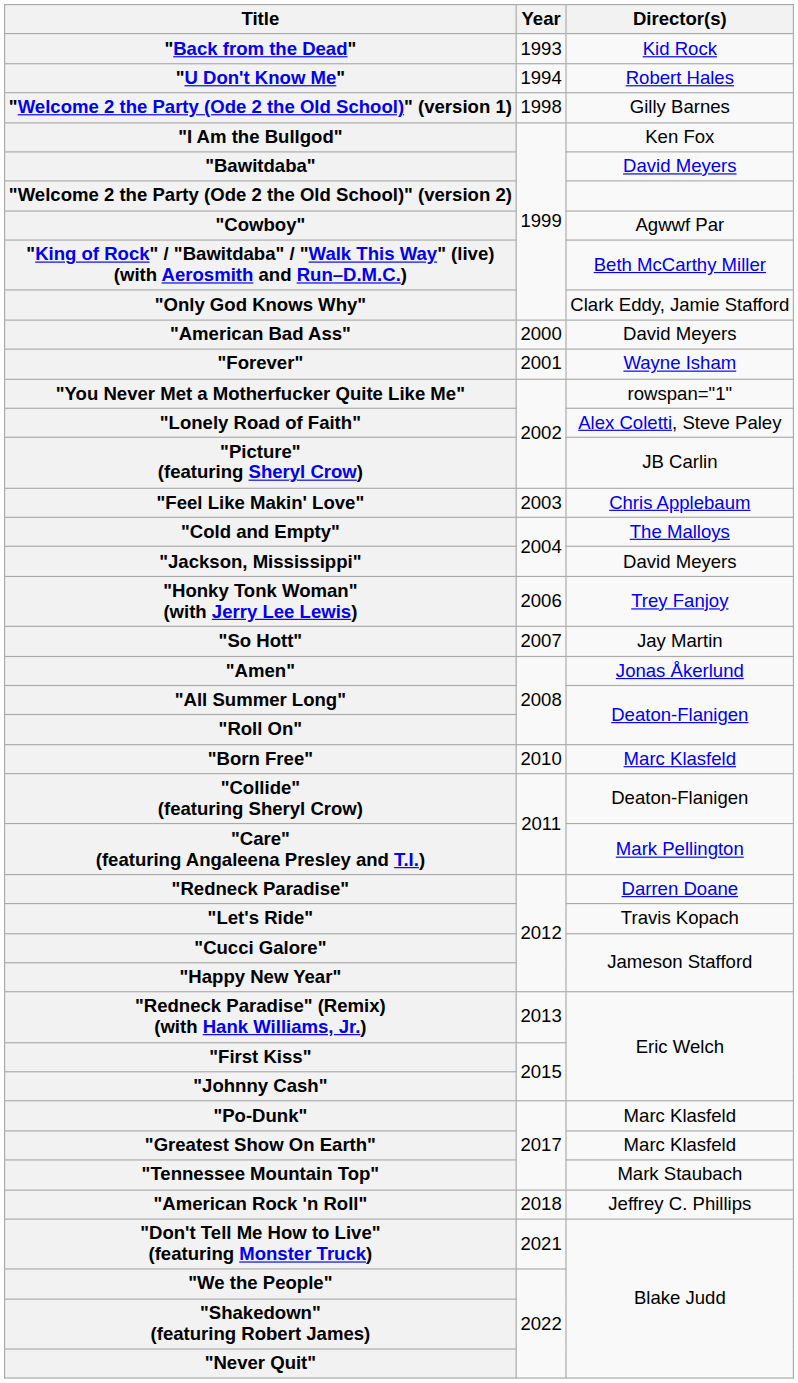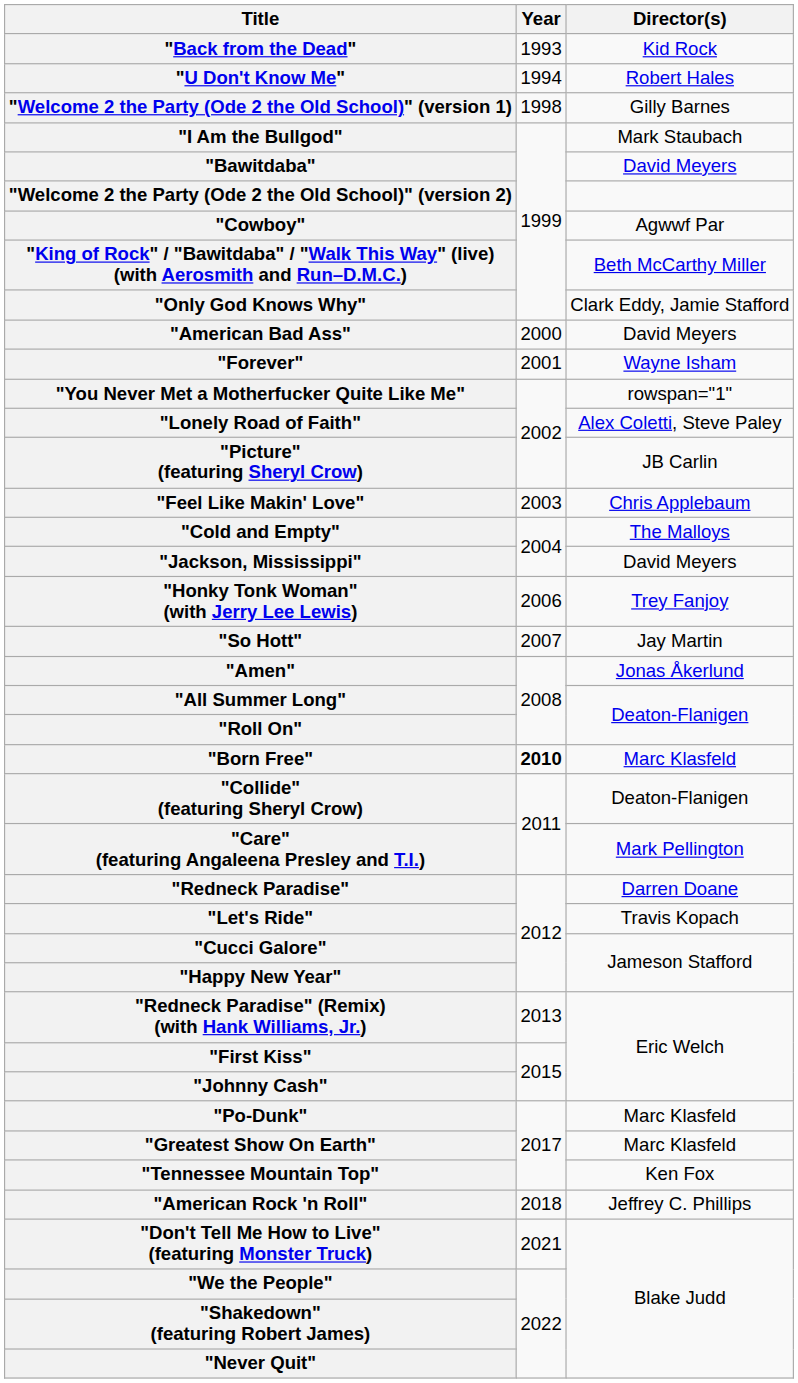(680, 136) Ken Fox -> (680, 136) Mark Staubach
(541, 758) normal -> (541, 758) bold
(680, 1174) Mark Staubach -> (680, 1174) Ken Fox
